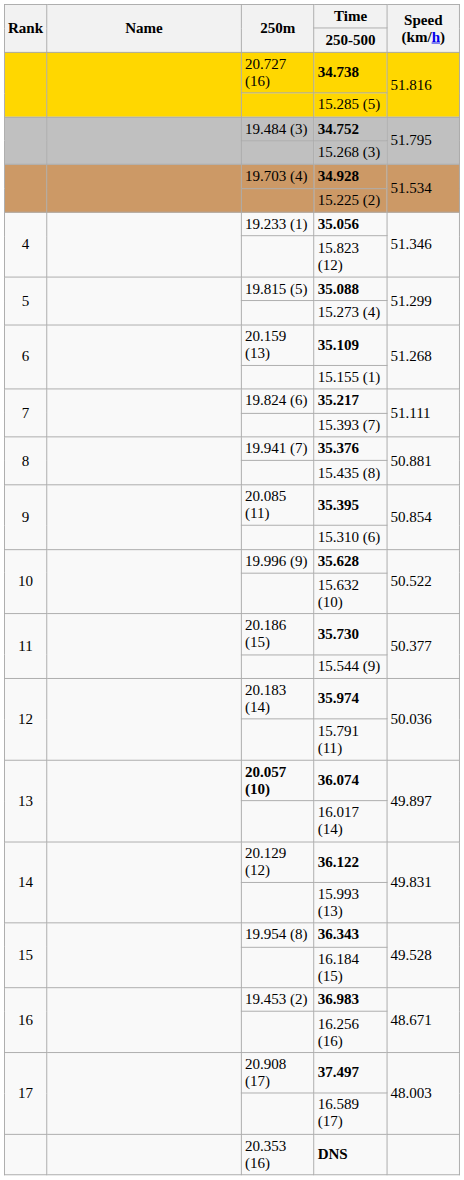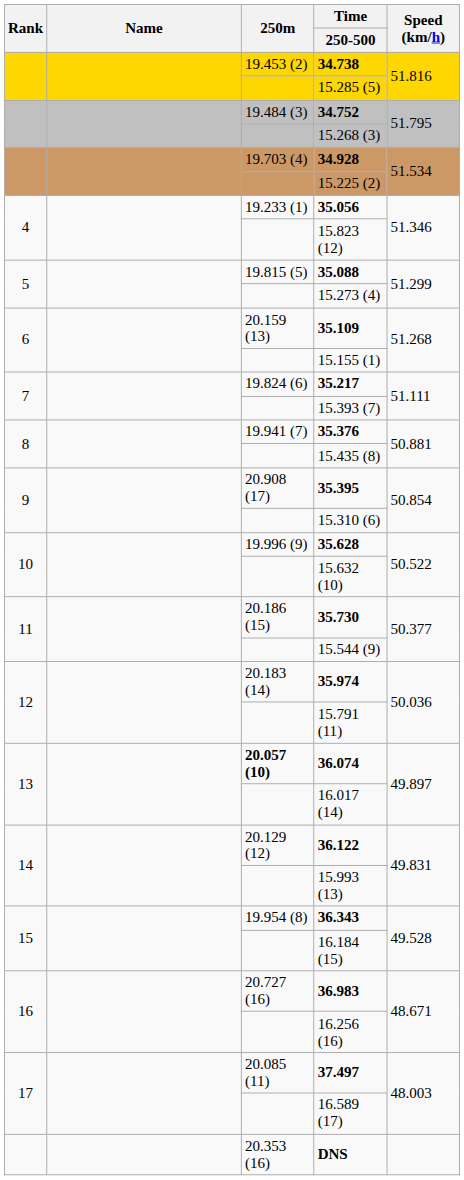(266, 72) 20.727 (16) -> (276, 64) 19.453 (2)
(266, 504) 20.085 (11) -> (266, 488) 20.908 (17)
(276, 999) 19.453 (2) -> (266, 991) 20.727 (16)
(266, 1072) 20.908 (17) -> (266, 1072) 20.085 (11)
